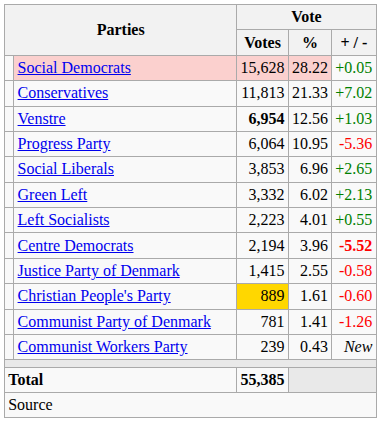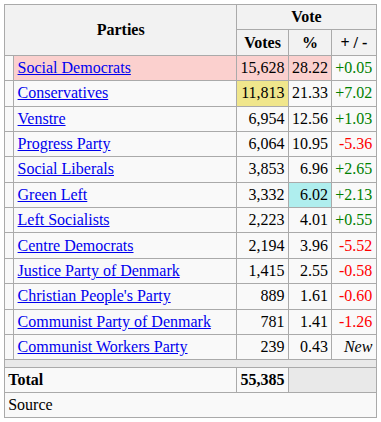(263, 93) no background -> (263, 93) khaki background
(267, 118) bold -> (267, 118) normal
(314, 194) no background -> (314, 194) paleturquoise background
(356, 245) bold -> (356, 245) normal
(273, 296) gold background -> (273, 296) no background
